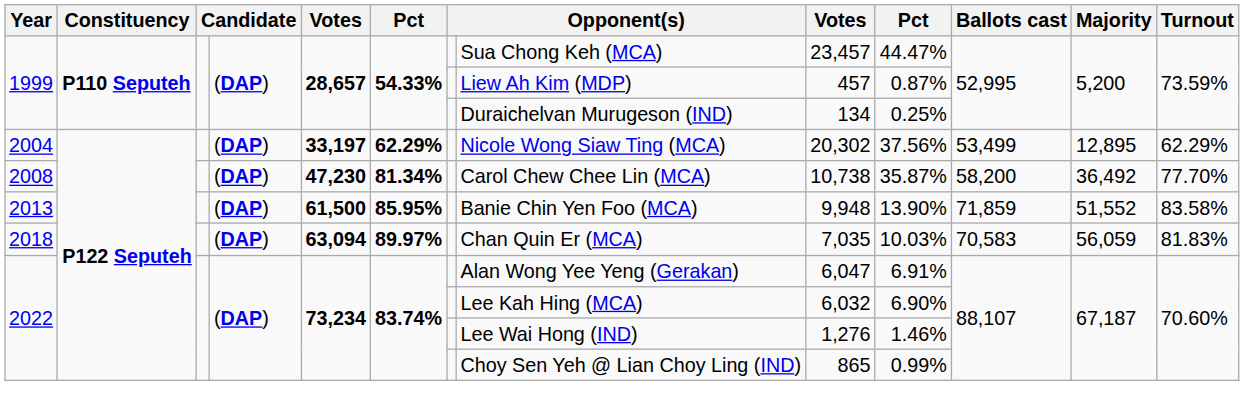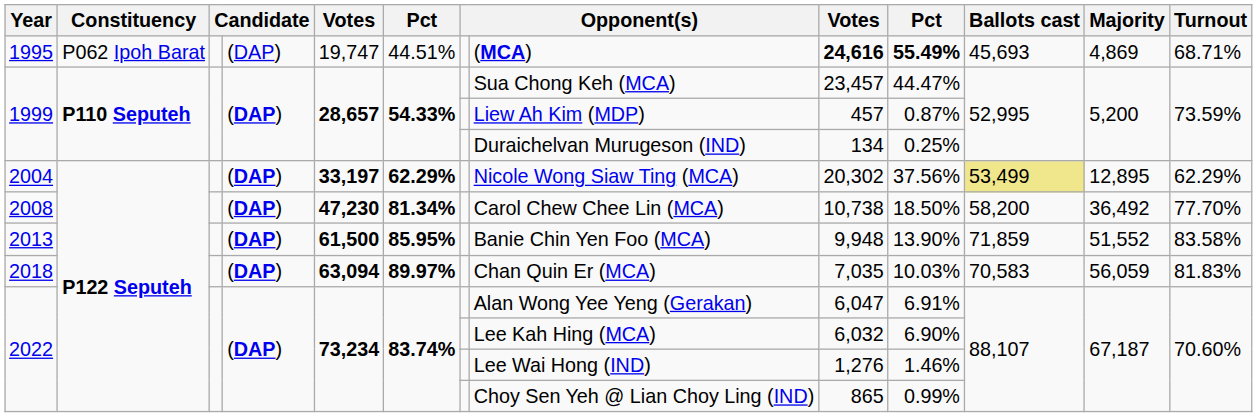+ row: (31, 52)
(986, 145) no background -> (999, 177) khaki background
(913, 177) 35.87% -> (926, 208) 18.50%
